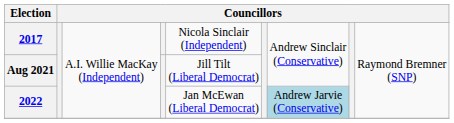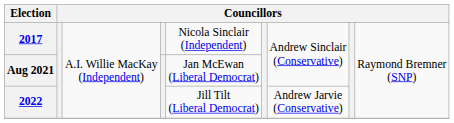(214, 70) Jill Tilt (Liberal Democrat) -> (214, 70) Jan McEwan (Liberal Democrat)
(214, 102) Jan McEwan (Liberal Democrat) -> (214, 102) Jill Tilt (Liberal Democrat)
(308, 102) lightblue background -> (308, 102) no background
